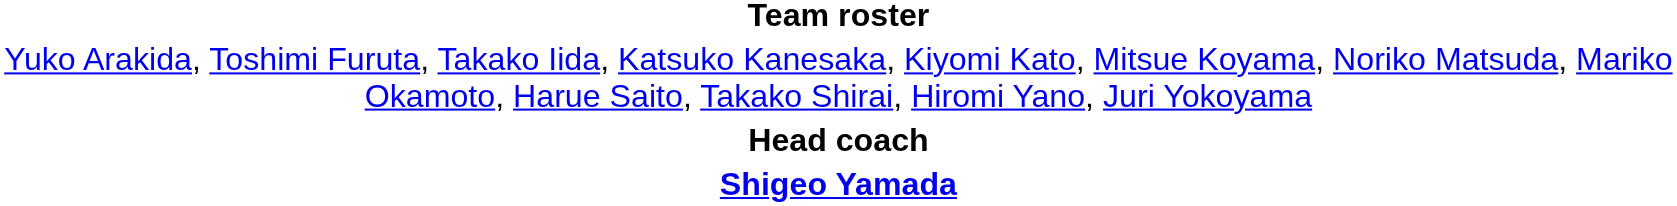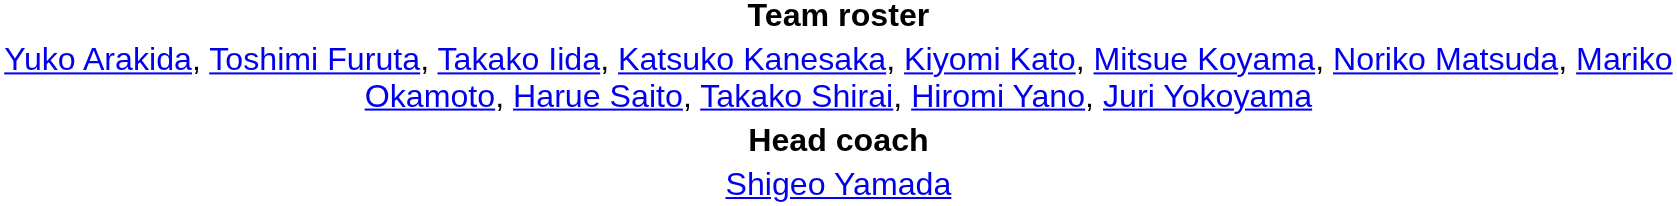(838, 184) bold -> (838, 184) normal
